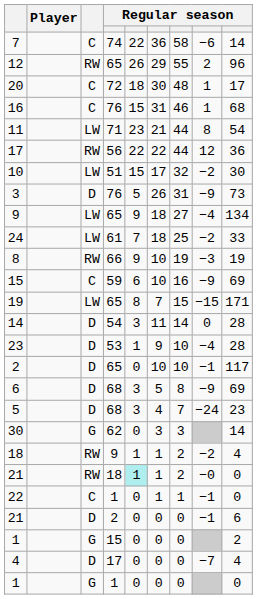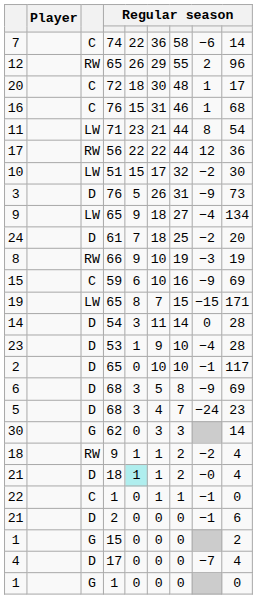(92, 238) LW -> (92, 238) D
(237, 238) 33 -> (237, 238) 20
(92, 475) RW -> (92, 475) D
(237, 475) 0 -> (237, 475) 4
